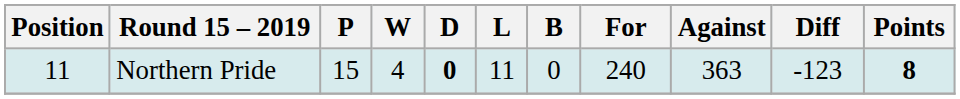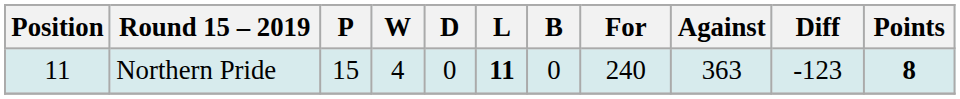(450, 70) bold -> (450, 70) normal
(502, 70) normal -> (502, 70) bold
